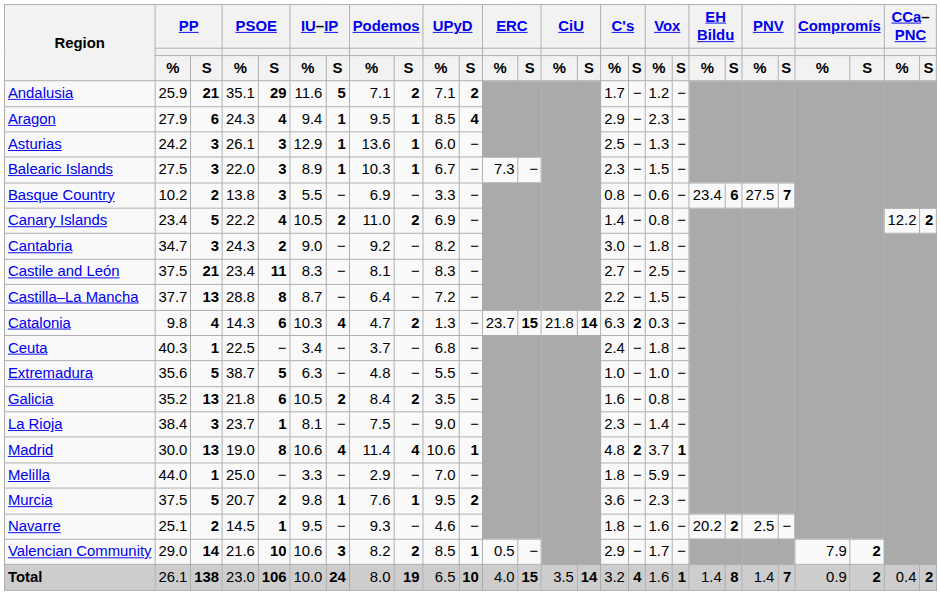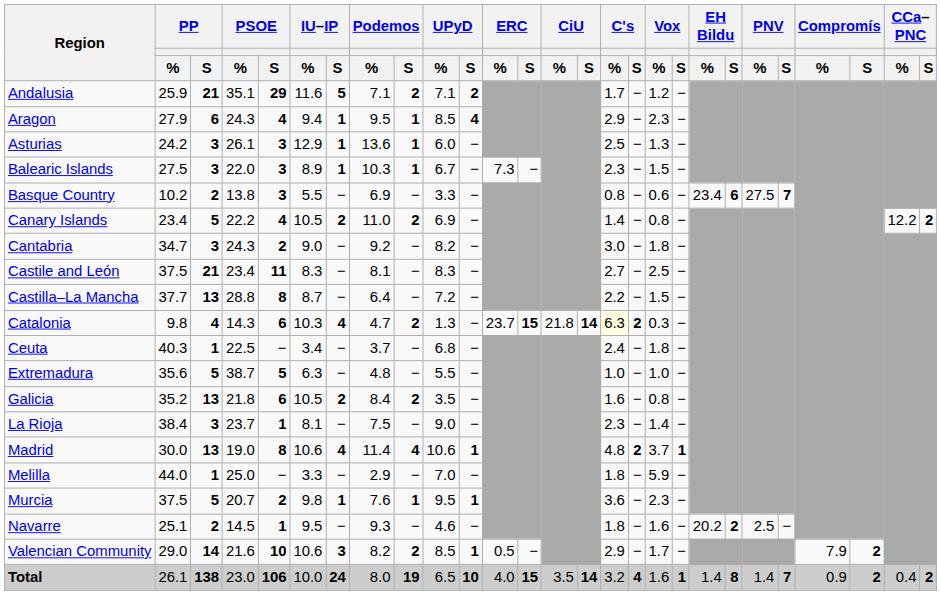(615, 322) no background -> (615, 322) lightyellow background
(475, 500) 2 -> (475, 500) 1
